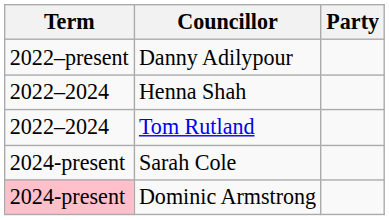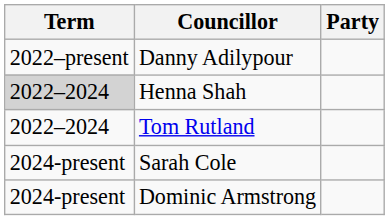(59, 92) no background -> (59, 92) lightgrey background
(67, 197) pink background -> (67, 197) no background
